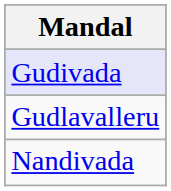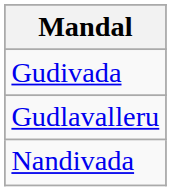(66, 71) lavender background -> (66, 71) no background
